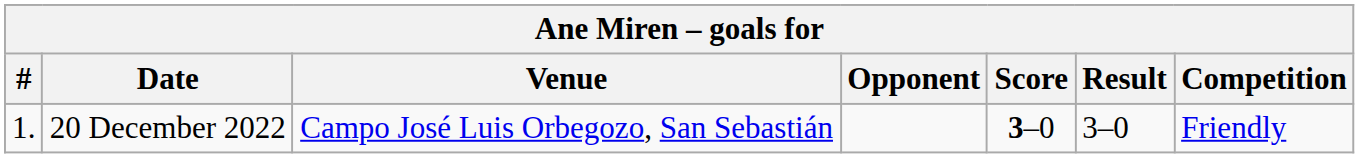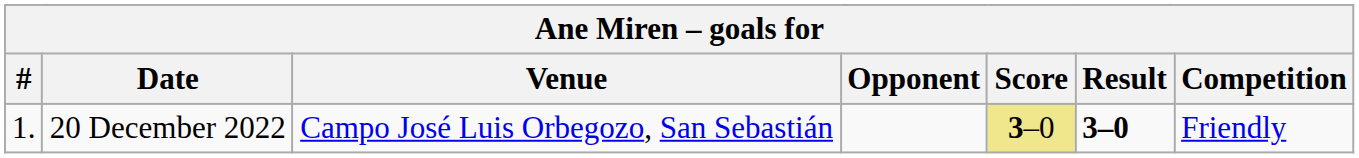(1031, 127) no background -> (1031, 127) khaki background
(1106, 127) normal -> (1106, 127) bold
